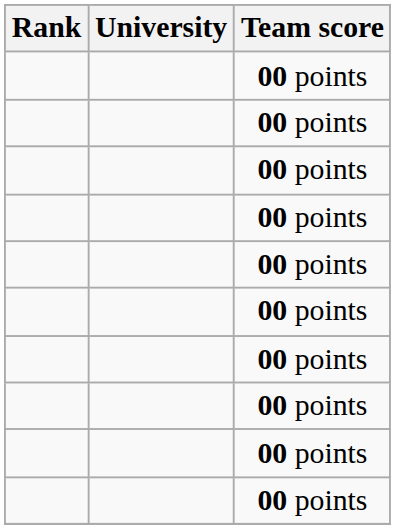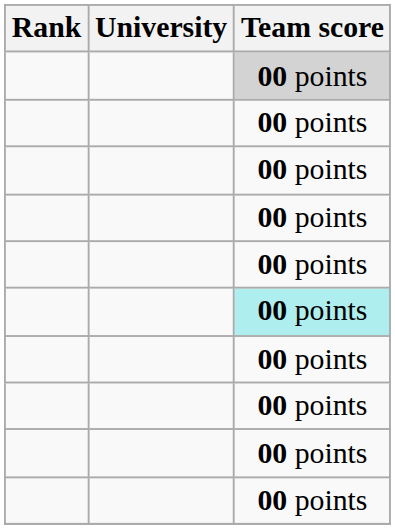(312, 75) no background -> (312, 75) lightgrey background
(312, 311) no background -> (312, 311) paleturquoise background
